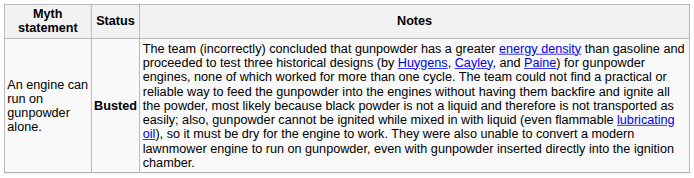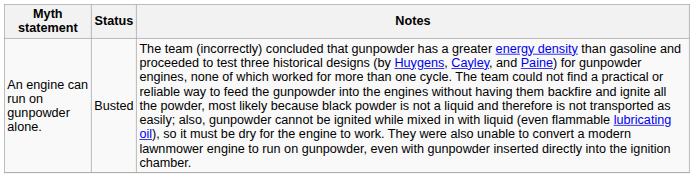(116, 105) bold -> (114, 105) normal
